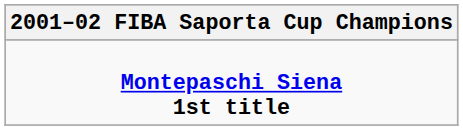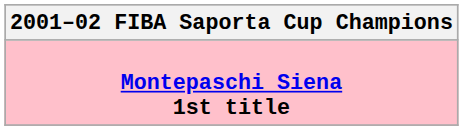(231, 95) no background -> (231, 95) pink background
